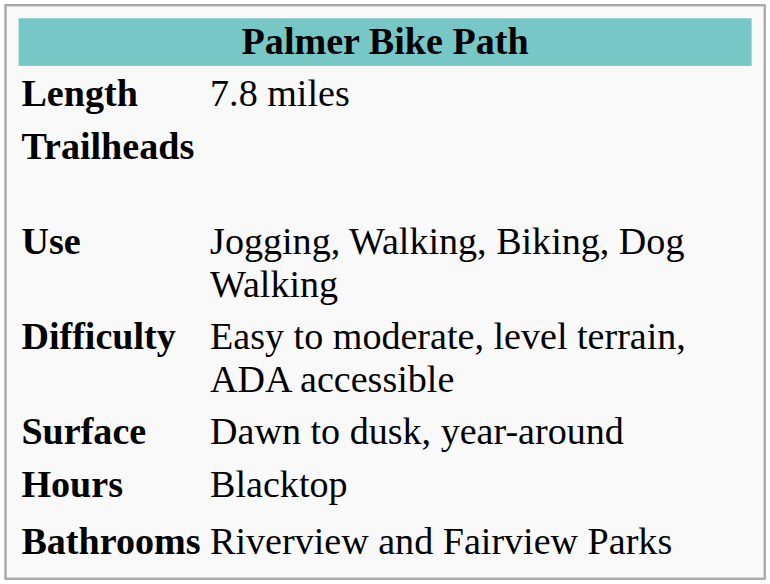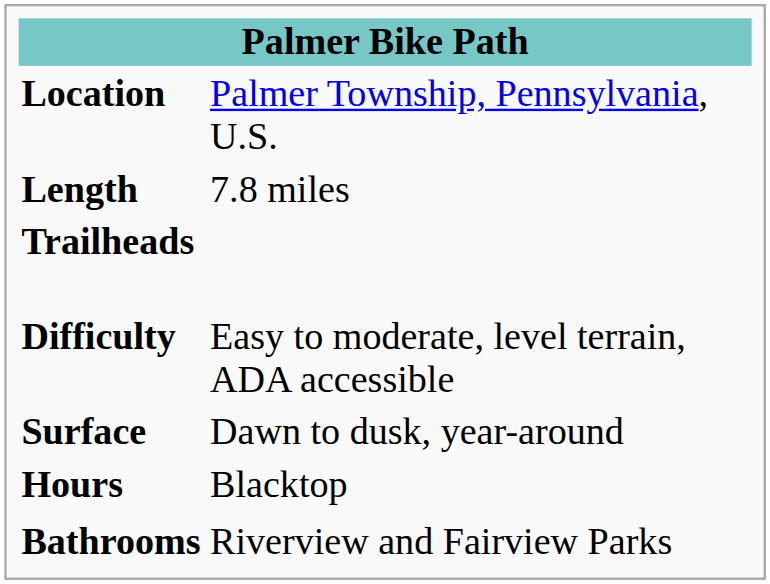+ row: (93, 94)
- row: (51, 241)
